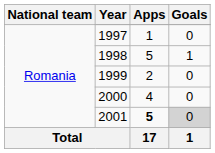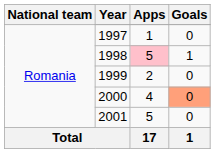(149, 55) no background -> (149, 55) pink background
(190, 96) no background -> (190, 96) lightsalmon background
(149, 117) bold -> (149, 117) normal
(190, 117) lightgrey background -> (190, 117) no background
